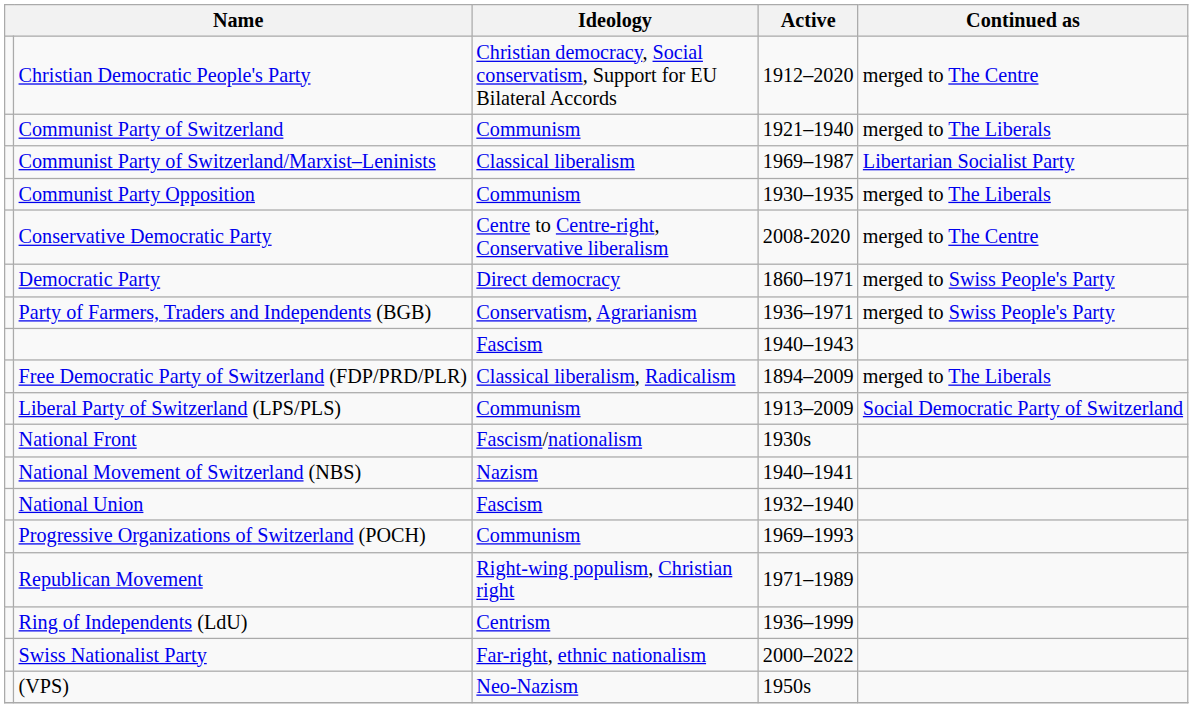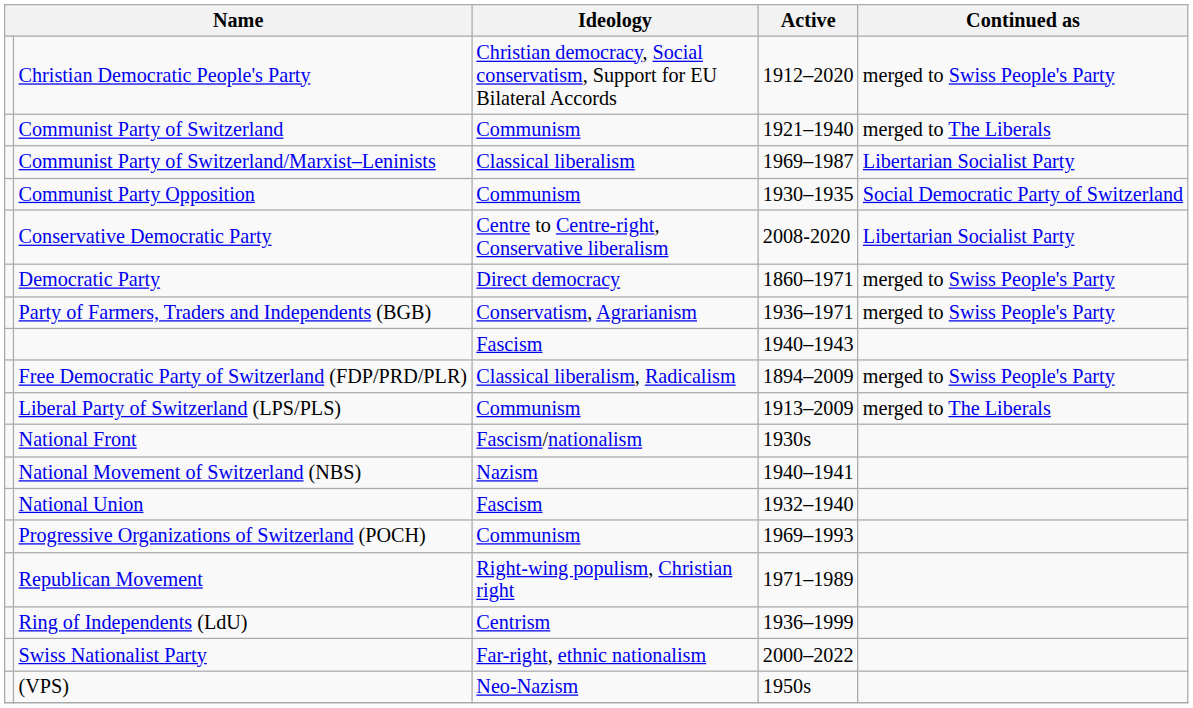(951, 75) merged to The Centre -> (989, 75) merged to Swiss People's Party
(957, 193) merged to The Liberals -> (1023, 193) Social Democratic Party of Switzerland
(951, 237) merged to The Centre -> (969, 237) Libertarian Socialist Party
(957, 376) merged to The Liberals -> (989, 376) merged to Swiss People's Party
(1023, 408) Social Democratic Party of Switzerland -> (957, 408) merged to The Liberals
